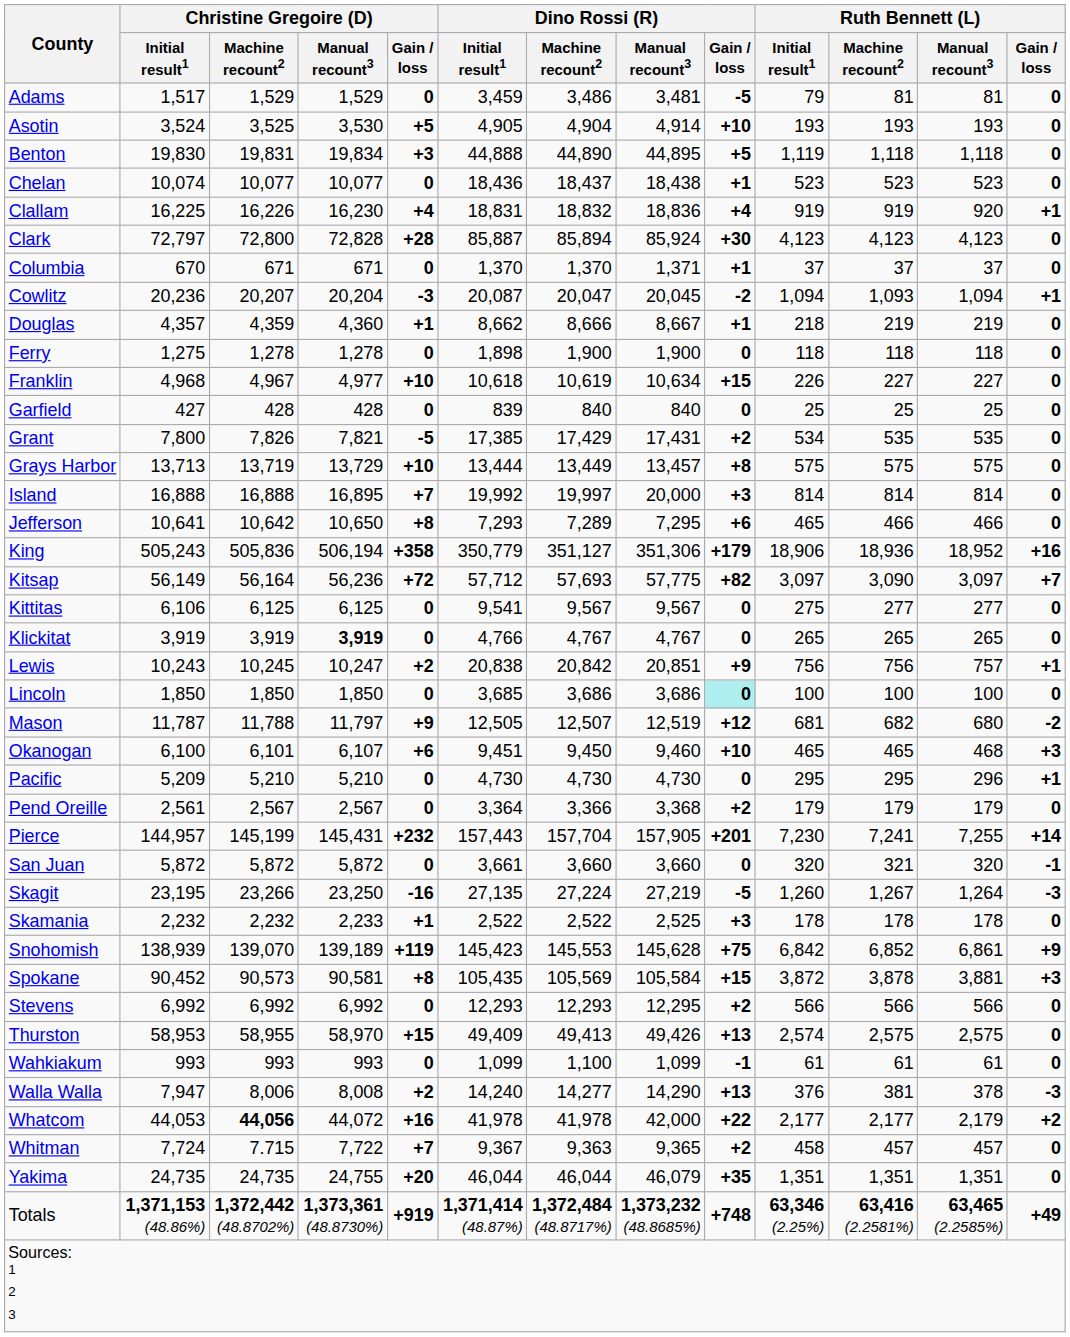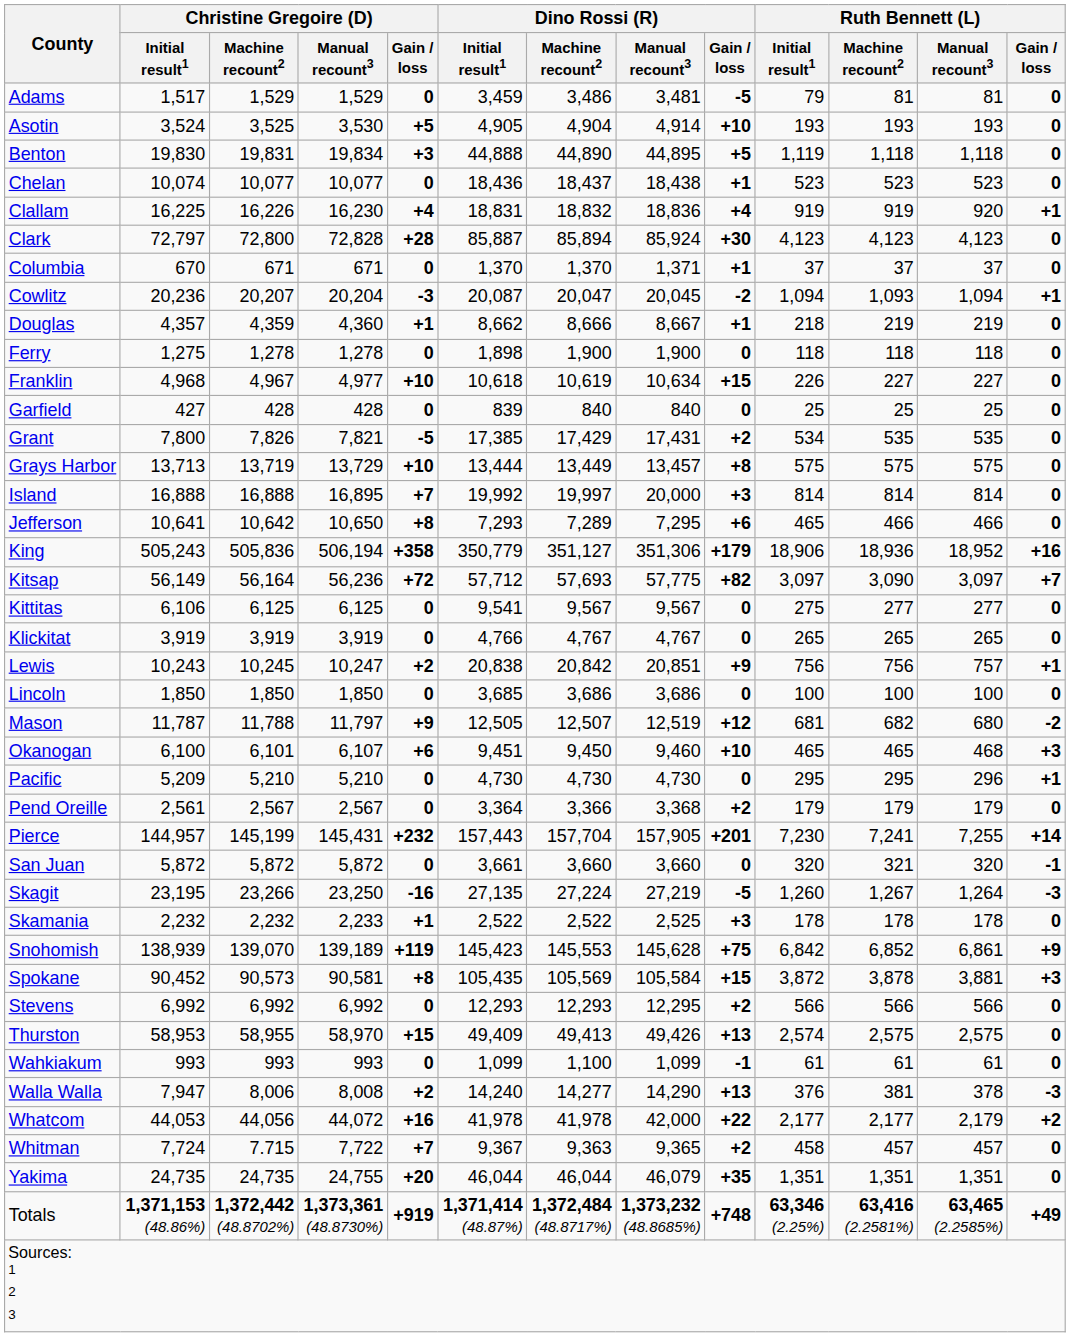(361, 637) bold -> (361, 637) normal
(746, 694) paleturquoise background -> (746, 694) no background
(267, 1120) bold -> (267, 1120) normal
